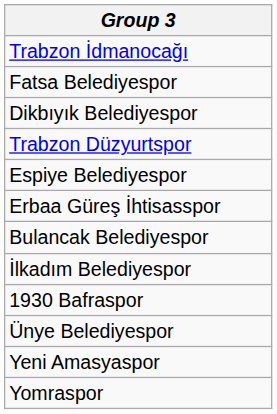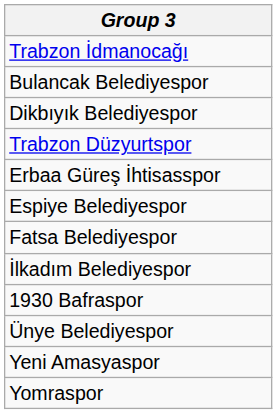(93, 82) Fatsa Belediyespor -> (109, 82) Bulancak Belediyespor
(98, 176) Espiye Belediyespor -> (115, 176) Erbaa Güreş İhtisasspor
(115, 207) Erbaa Güreş İhtisasspor -> (98, 207) Espiye Belediyespor
(109, 238) Bulancak Belediyespor -> (93, 238) Fatsa Belediyespor
